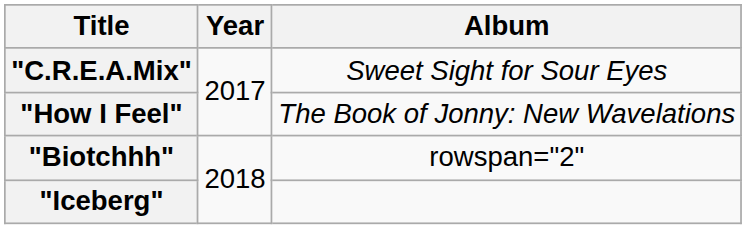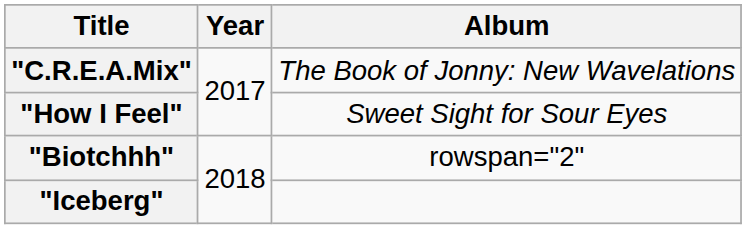(507, 69) Sweet Sight for Sour Eyes -> (507, 69) The Book of Jonny: New Wavelations
(507, 113) The Book of Jonny: New Wavelations -> (507, 113) Sweet Sight for Sour Eyes
